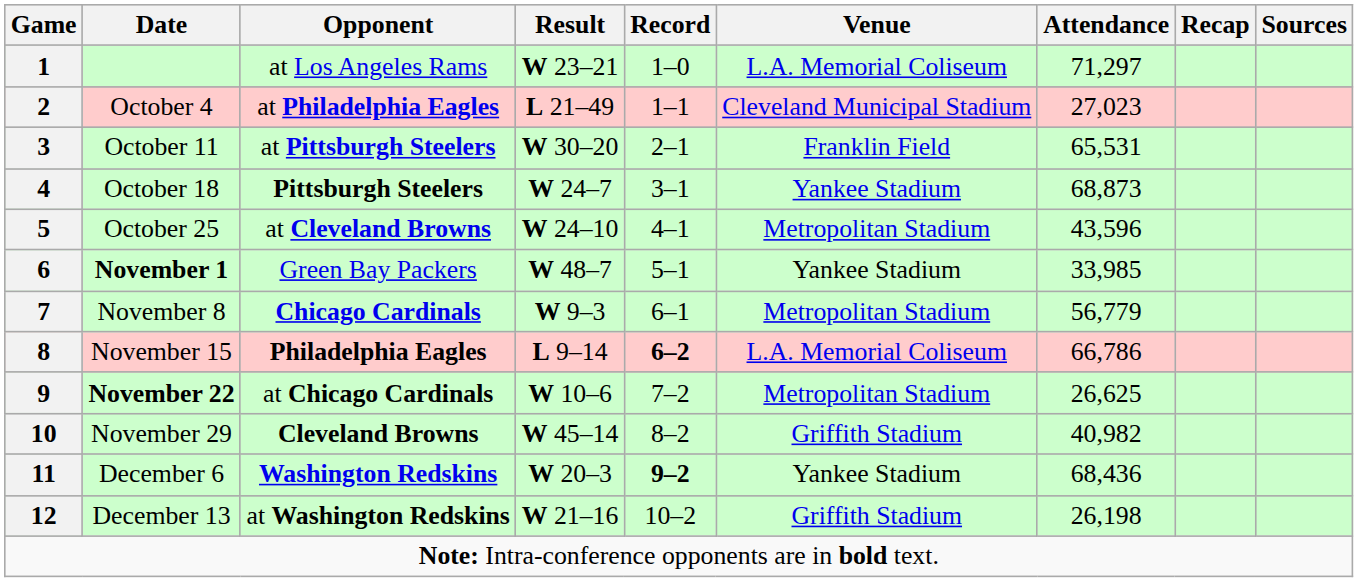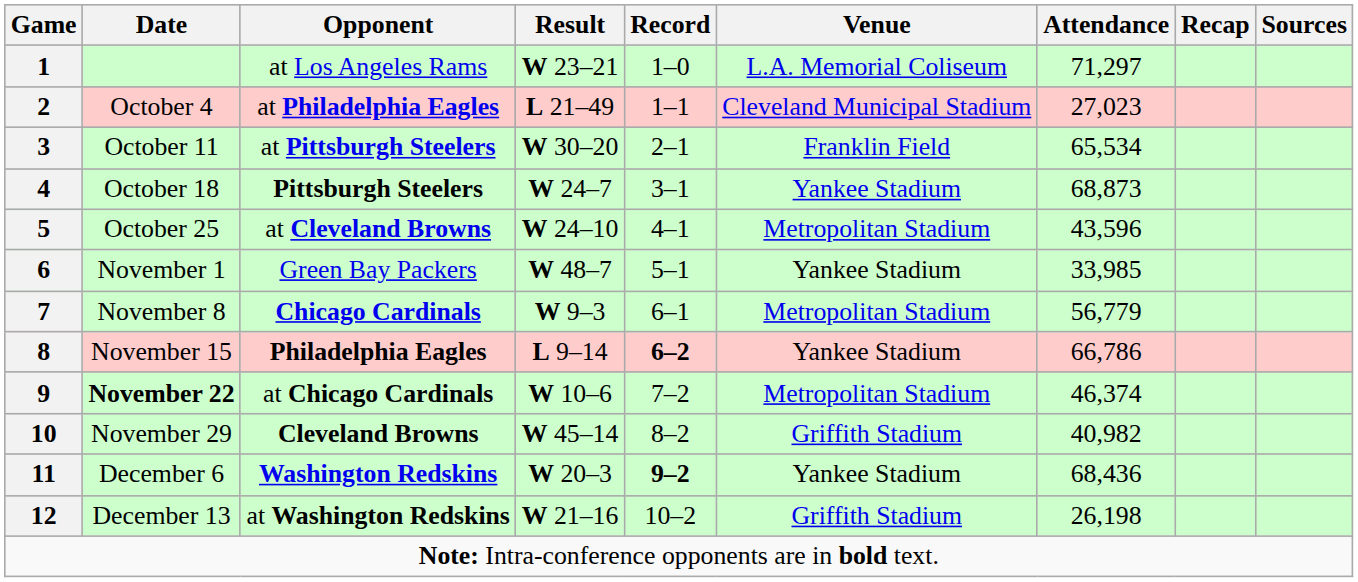(1106, 147) 65,531 -> (1106, 147) 65,534
(162, 270) bold -> (162, 270) normal
(877, 351) L.A. Memorial Coliseum -> (877, 351) Yankee Stadium
(1106, 392) 26,625 -> (1106, 392) 46,374
